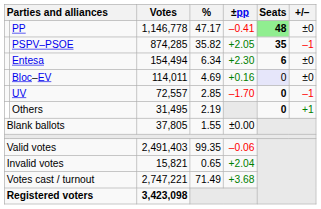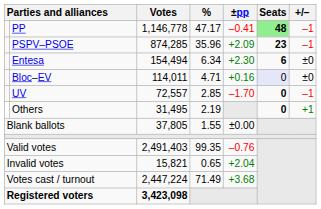(308, 28) ±0 -> (308, 28) –1
(208, 45) 35.82 -> (208, 45) 35.96
(241, 45) +2.05 -> (241, 45) +2.09
(281, 45) 35 -> (281, 45) 23
(211, 77) 4.69 -> (211, 77) 4.71
(242, 147) –0.06 -> (242, 147) –0.76
(165, 179) 2,747,221 -> (165, 179) 2,447,224
